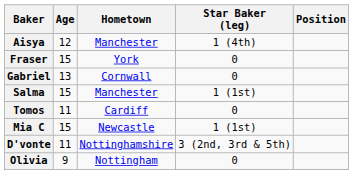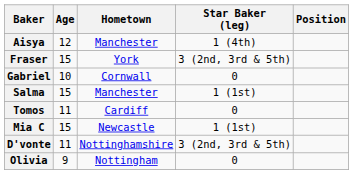(235, 59) 0 -> (235, 59) 3 (2nd, 3rd & 5th)
(65, 76) 13 -> (65, 76) 10
